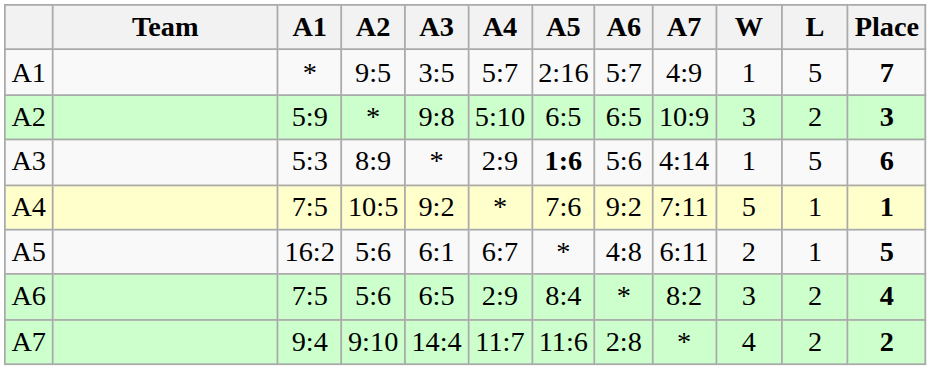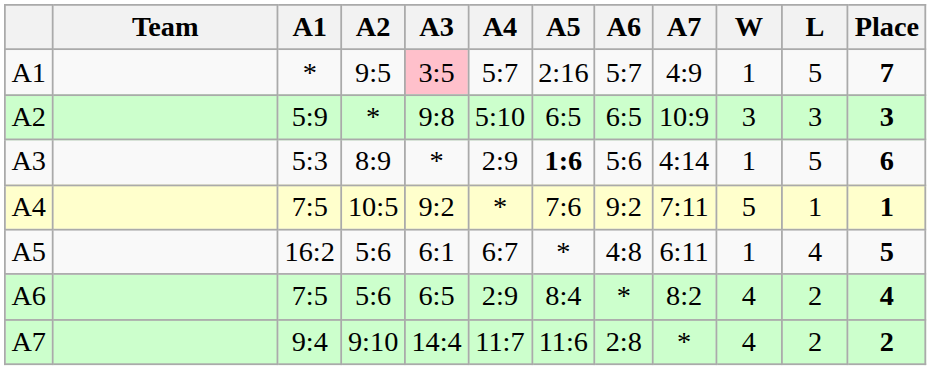(437, 71) no background -> (437, 71) pink background
(815, 116) 2 -> (815, 116) 3
(749, 251) 2 -> (749, 251) 1
(815, 251) 1 -> (815, 251) 4
(749, 296) 3 -> (749, 296) 4
